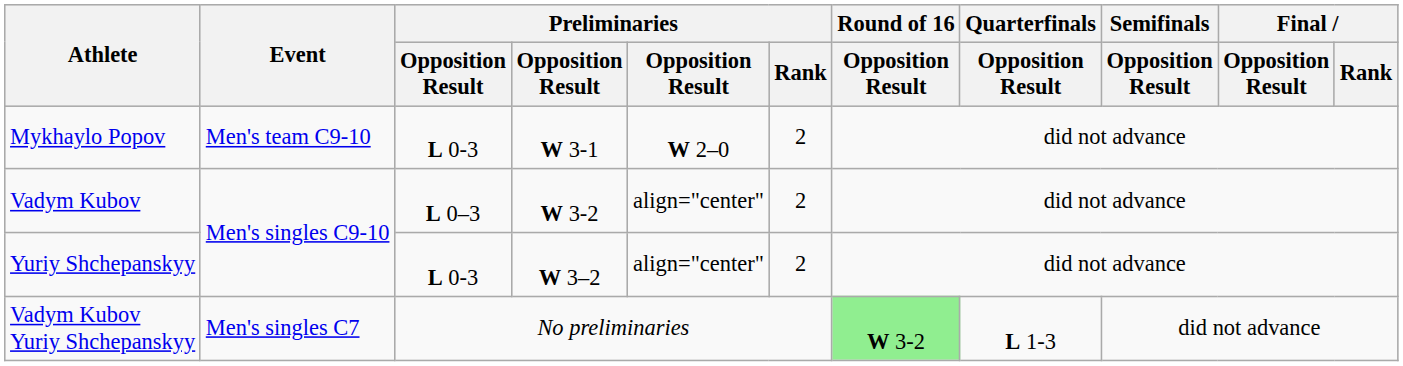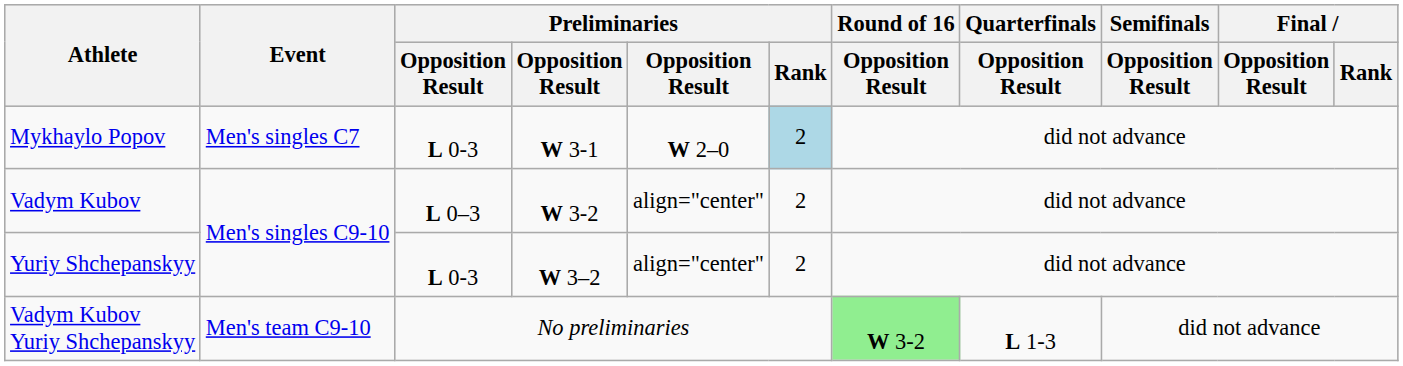(288, 137) Men's team C9-10 -> (283, 137) Men's singles C7
(801, 137) no background -> (801, 137) lightblue background
(283, 328) Men's singles C7 -> (288, 328) Men's team C9-10
